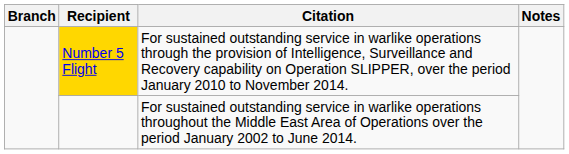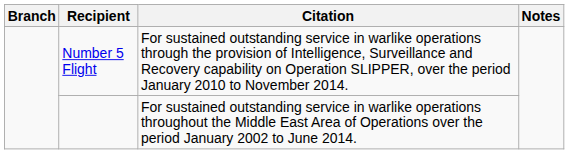(93, 61) gold background -> (93, 61) no background
